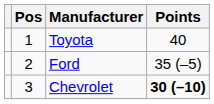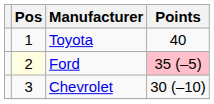(29, 64) no background -> (29, 64) lightyellow background
(178, 64) no background -> (178, 64) pink background
(178, 87) bold -> (178, 87) normal
